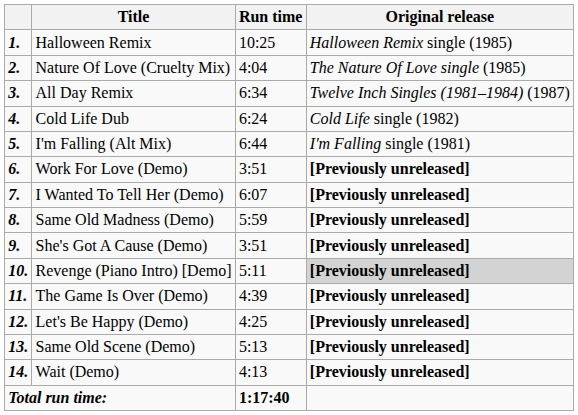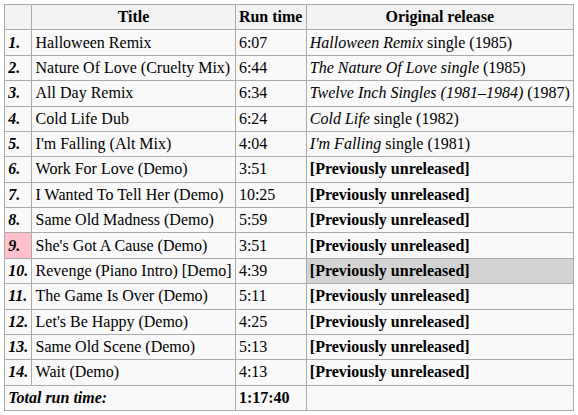(257, 42) 10:25 -> (253, 42) 6:07
(253, 67) 4:04 -> (253, 67) 6:44
(253, 144) 6:44 -> (253, 144) 4:04
(253, 194) 6:07 -> (257, 194) 10:25
(14, 245) no background -> (14, 245) pink background
(253, 270) 5:11 -> (253, 270) 4:39
(253, 296) 4:39 -> (253, 296) 5:11
